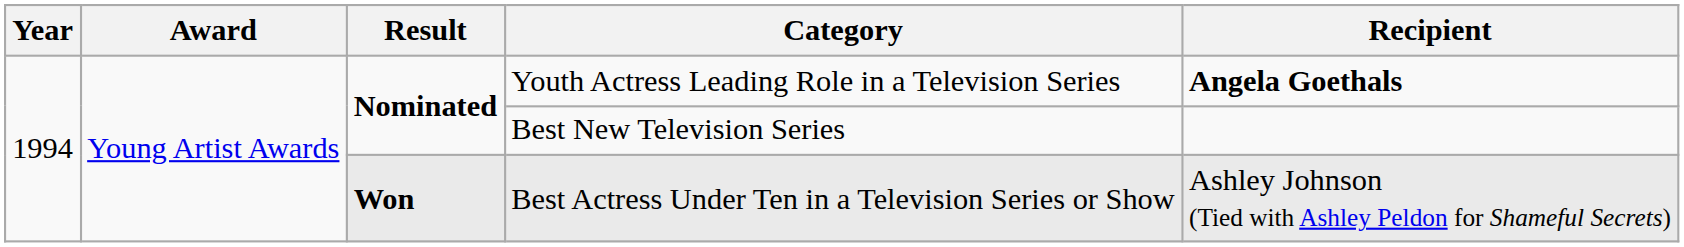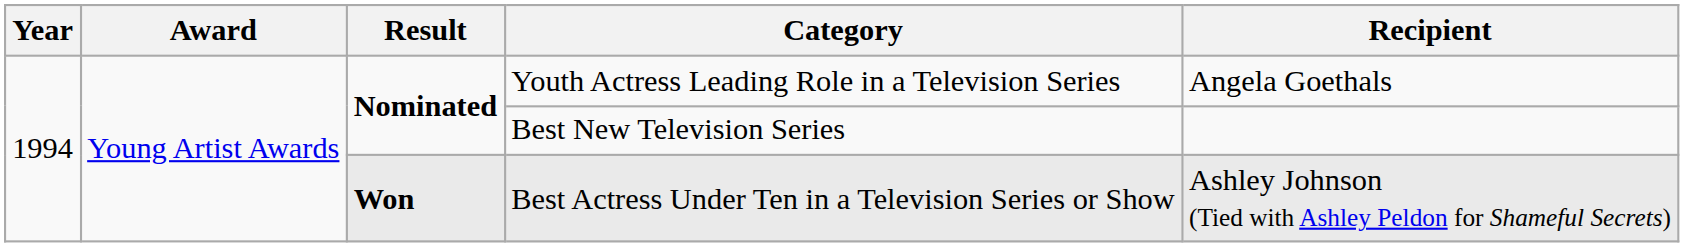(1296, 80) bold -> (1291, 80) normal
